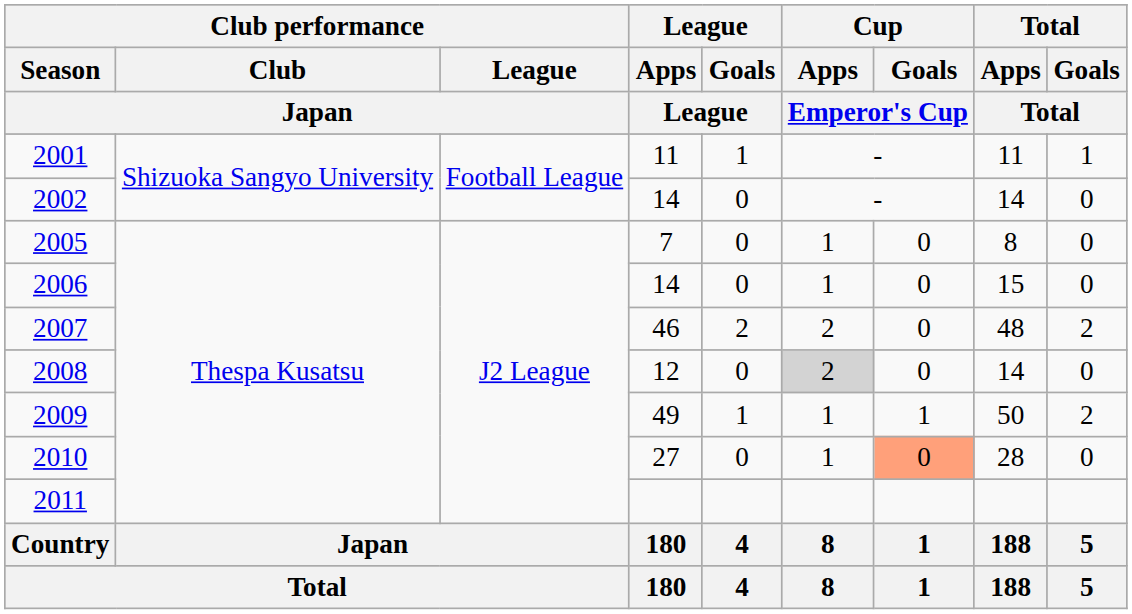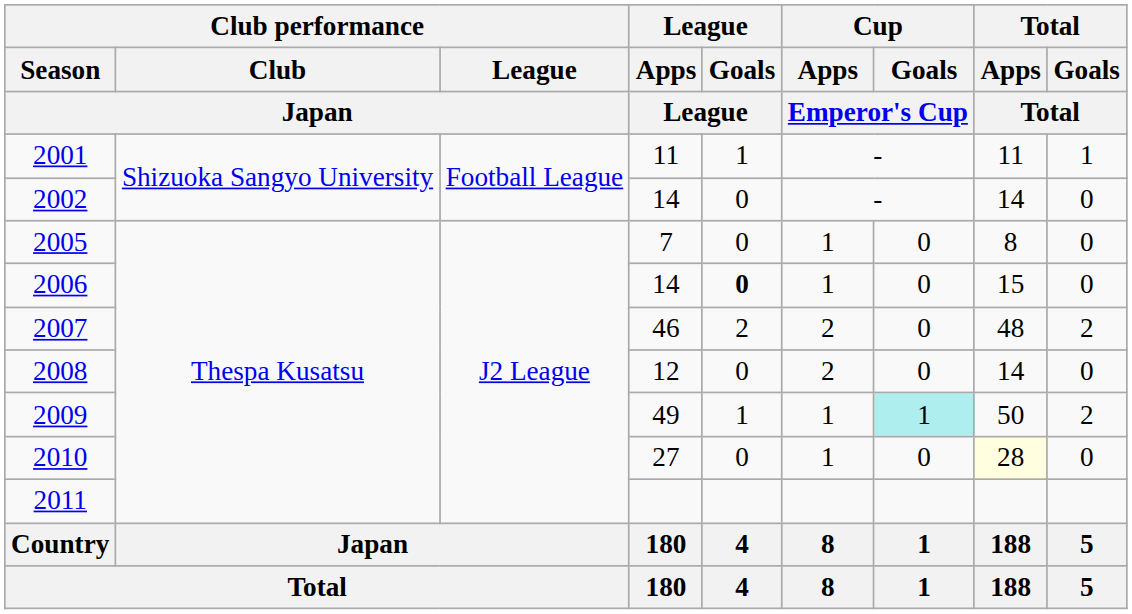(742, 284) normal -> (742, 284) bold
(828, 371) lightgrey background -> (828, 371) no background
(924, 414) no background -> (924, 414) paleturquoise background
(924, 457) lightsalmon background -> (924, 457) no background
(1011, 457) no background -> (1011, 457) lightyellow background
